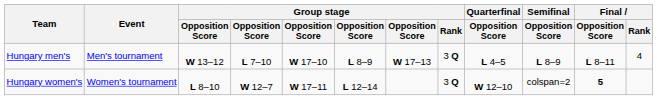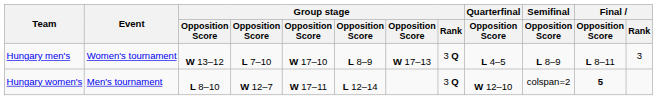(125, 57) Men's tournament -> (132, 57) Women's tournament
(639, 57) 4 -> (639, 57) 3
(132, 82) Women's tournament -> (125, 82) Men's tournament
